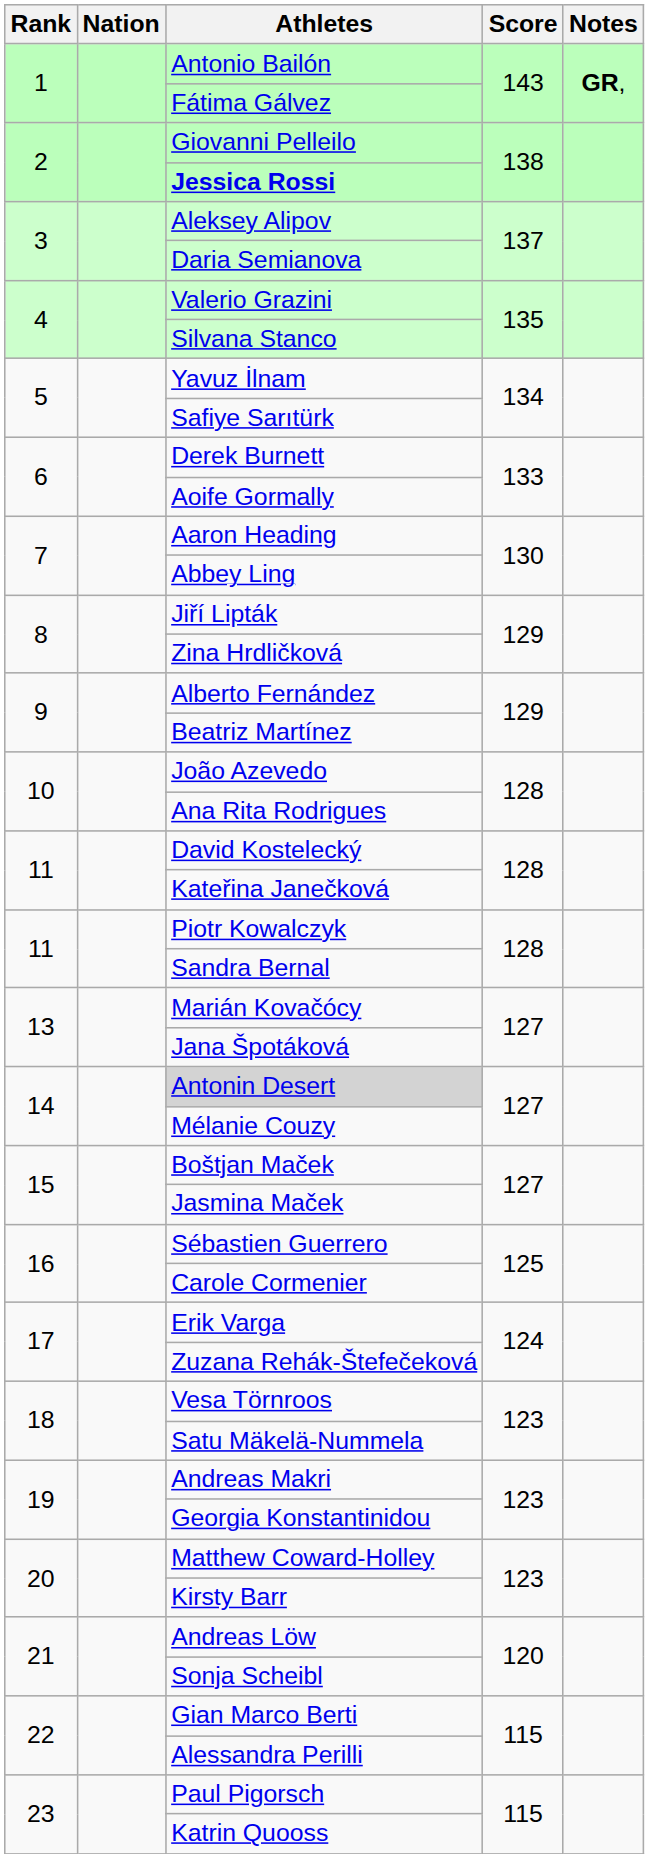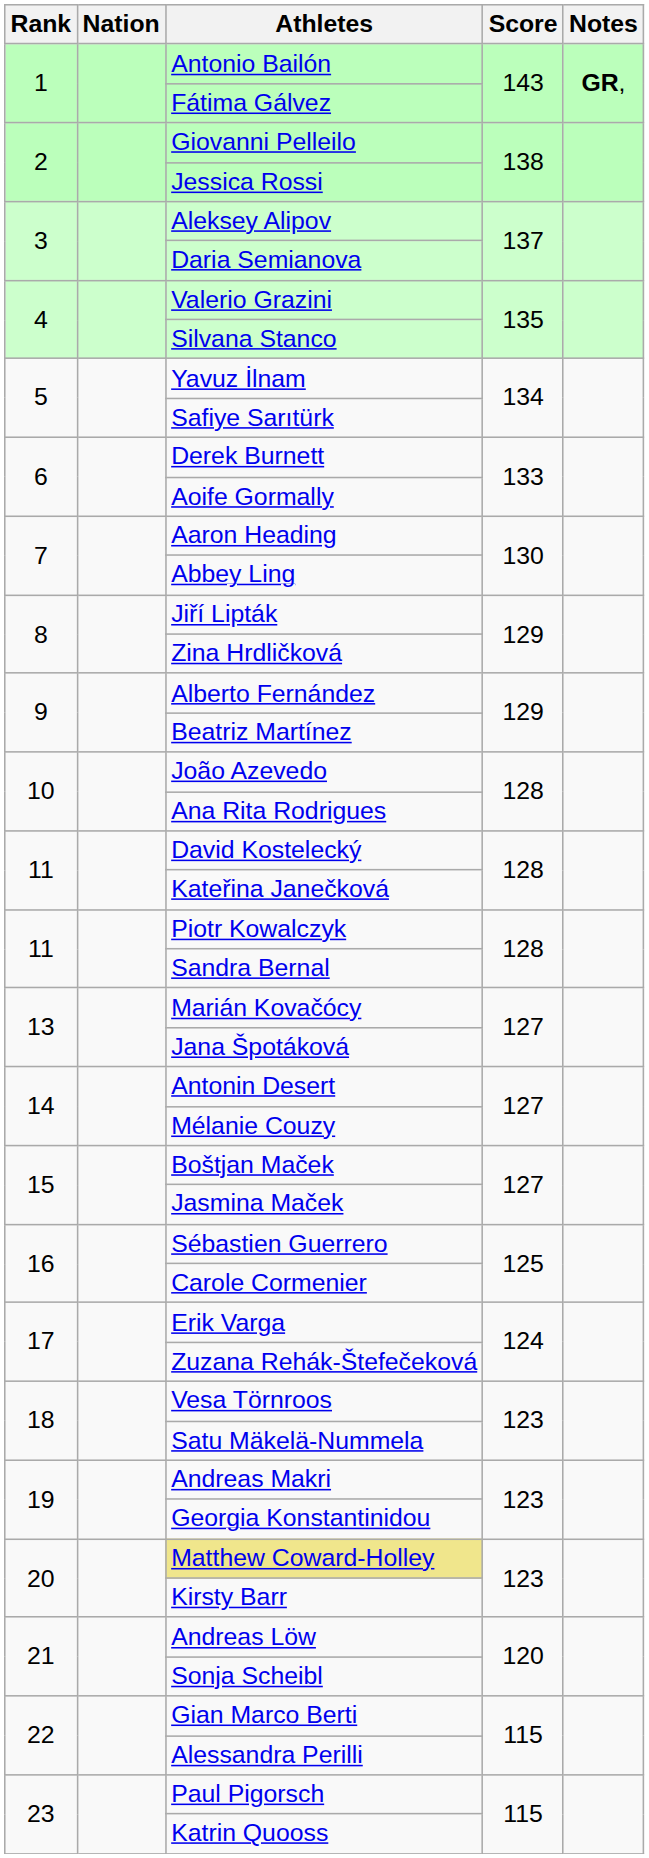(253, 181) bold -> (247, 181) normal
(253, 1086) lightgrey background -> (253, 1086) no background
(303, 1558) no background -> (303, 1558) khaki background
